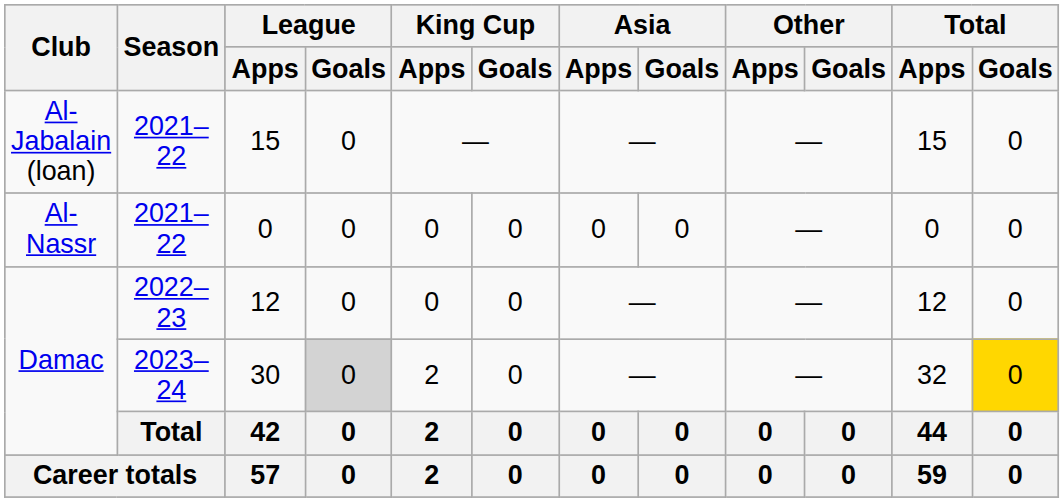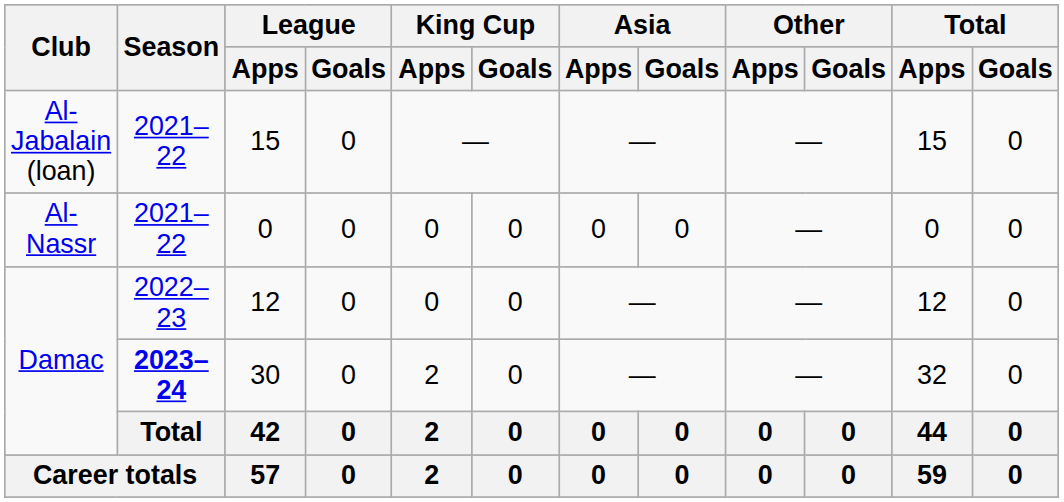(171, 375) normal -> (171, 375) bold
(349, 375) lightgrey background -> (349, 375) no background
(1015, 375) gold background -> (1015, 375) no background
